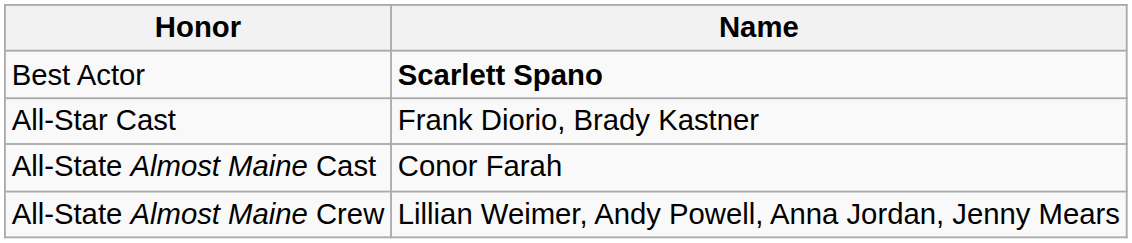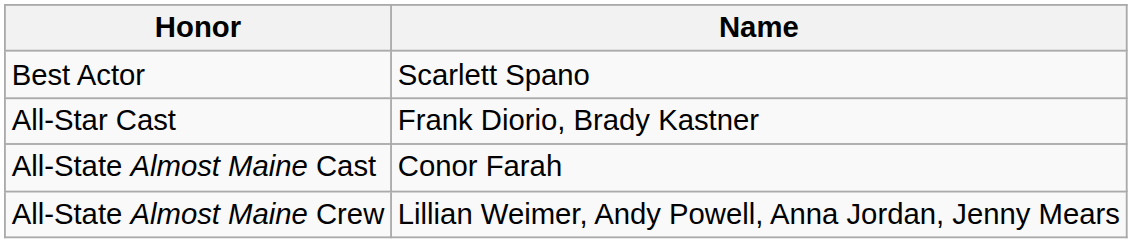(500, 74) bold -> (494, 74) normal
